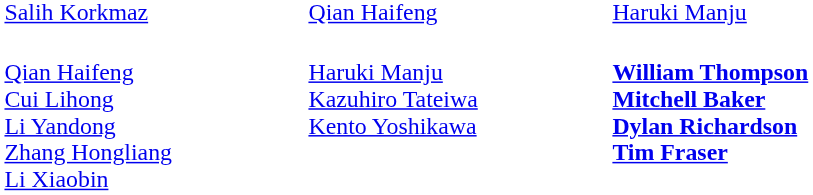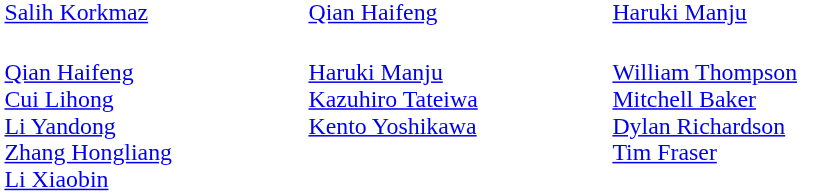(710, 112) bold -> (705, 112) normal
